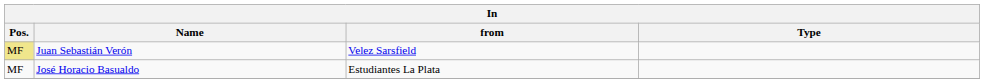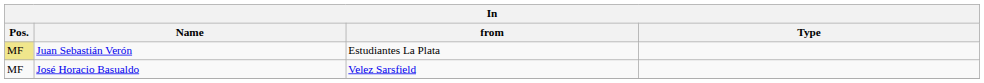(382, 51) Velez Sarsfield -> (394, 51) Estudiantes La Plata
(394, 69) Estudiantes La Plata -> (382, 69) Velez Sarsfield
